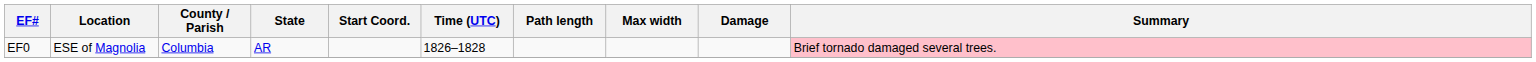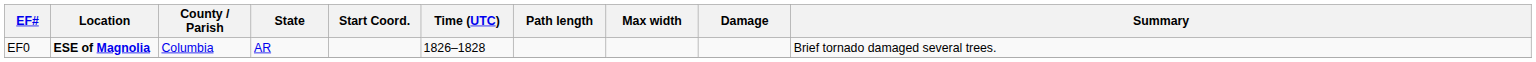(99, 47) normal -> (102, 47) bold
(895, 47) pink background -> (895, 47) no background
